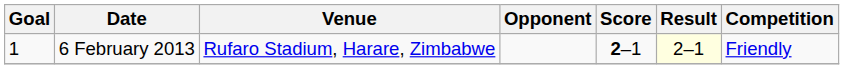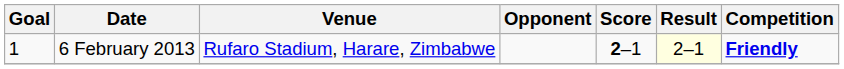(759, 48) normal -> (762, 48) bold
